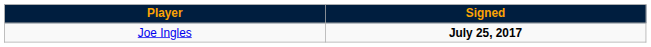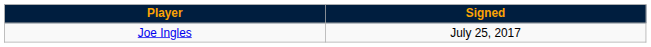(486, 32) bold -> (486, 32) normal
